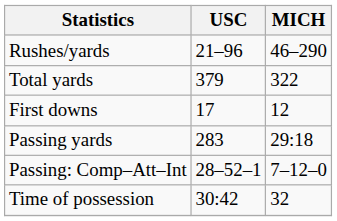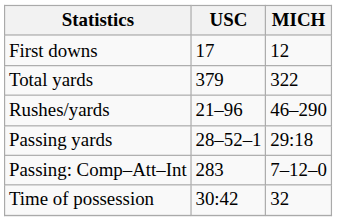rows swapped: (53, 110) <-> (59, 50)
(210, 140) 283 -> (228, 140) 28–52–1
(228, 170) 28–52–1 -> (210, 170) 283
